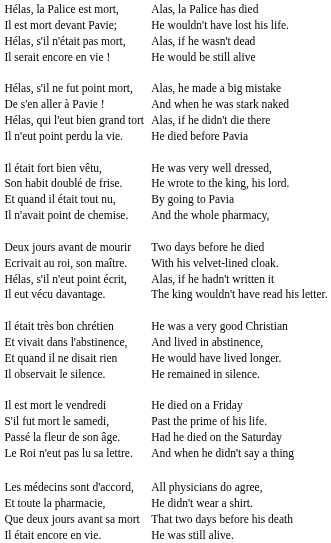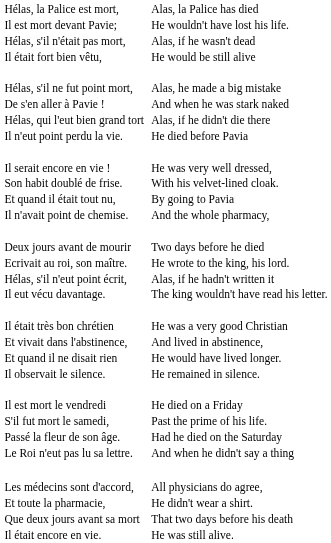(57, 57) Il serait encore en vie ! -> (53, 57) Il était fort bien vêtu,
(53, 168) Il était fort bien vêtu, -> (57, 168) Il serait encore en vie !
(220, 184) He wrote to the king, his lord. -> (215, 184) With his velvet-lined cloak.
(215, 263) With his velvet-lined cloak. -> (220, 263) He wrote to the king, his lord.
